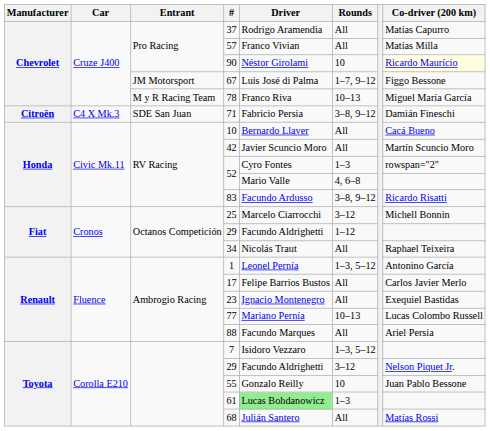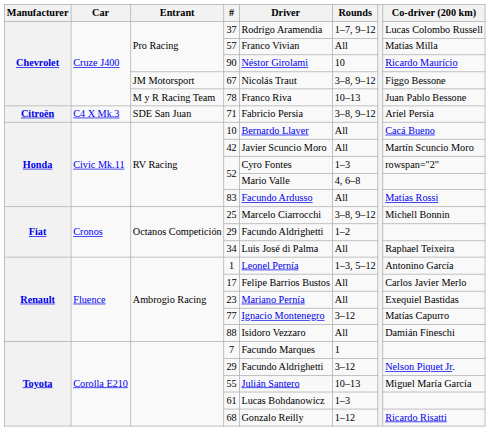(341, 30) All -> (355, 30) 1–7, 9–12
(417, 30) Matías Capurro -> (434, 30) Lucas Colombo Russell
(421, 63) lightyellow background -> (421, 63) no background
(280, 80) Luis José di Palma -> (269, 80) Nicolás Traut
(355, 80) 1–7, 9–12 -> (355, 80) 3–8, 9–12
(428, 97) Miguel María García -> (426, 97) Juan Pablo Bessone
(420, 114) Damián Fineschi -> (409, 114) Ariel Persia
(355, 198) 3–8, 9–12 -> (341, 198) All
(416, 198) Ricardo Risatti -> (412, 198) Matías Rossi
(345, 215) 3–12 -> (355, 215) 3–8, 9–12
(345, 232) 1–12 -> (342, 232) 1–2
(269, 249) Nicolás Traut -> (280, 249) Luis José di Palma
(283, 299) Ignacio Montenegro -> (273, 299) Mariano Pernía
(273, 316) Mariano Pernía -> (283, 316) Ignacio Montenegro
(348, 316) 10–13 -> (345, 316) 3–12
(434, 316) Lucas Colombo Russell -> (417, 316) Matías Capurro
(278, 333) Facundo Marques -> (274, 333) Isidoro Vezzaro
(409, 333) Ariel Persia -> (420, 333) Damián Fineschi
(274, 350) Isidoro Vezzaro -> (278, 350) Facundo Marques
(355, 350) 1–3, 5–12 -> (337, 350) 1
(272, 384) Gonzalo Reilly -> (270, 384) Julián Santero
(340, 384) 10 -> (348, 384) 10–13
(426, 384) Juan Pablo Bessone -> (428, 384) Miguel María García
(283, 401) lightgreen background -> (283, 401) no background
(270, 418) Julián Santero -> (272, 418) Gonzalo Reilly
(341, 418) All -> (345, 418) 1–12
(412, 418) Matías Rossi -> (416, 418) Ricardo Risatti
